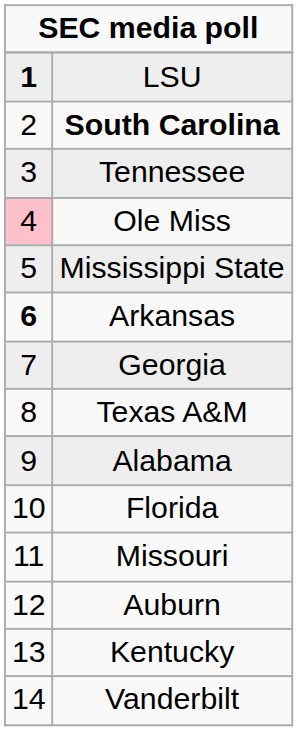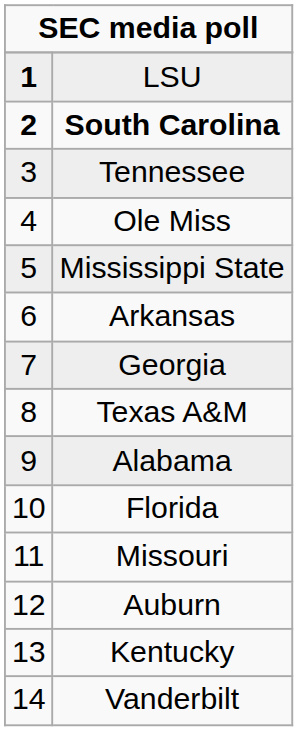(29, 124) normal -> (29, 124) bold
(29, 220) pink background -> (29, 220) no background
(29, 316) bold -> (29, 316) normal
